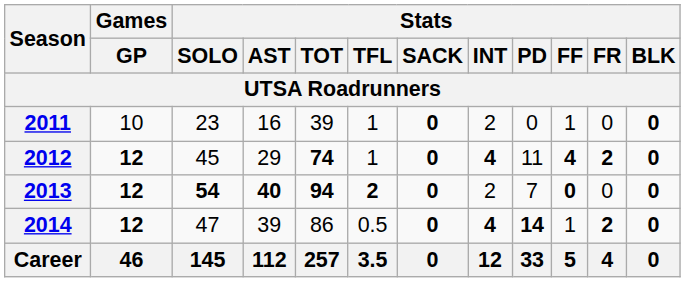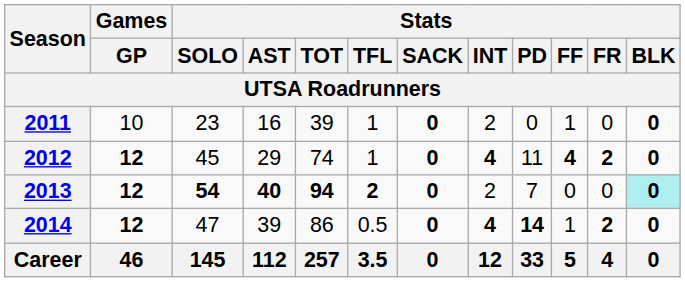(322, 157) bold -> (322, 157) normal
(570, 191) bold -> (570, 191) normal
(653, 191) no background -> (653, 191) paleturquoise background
